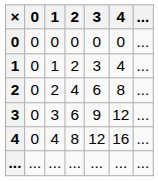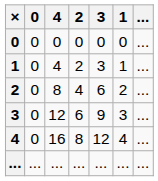columns swapped: (55, 17) <-> (121, 17)
